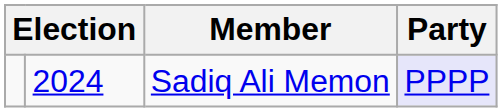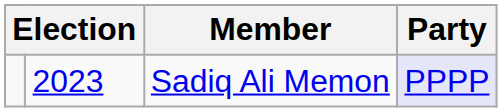(68, 80) 2024 -> (68, 80) 2023
